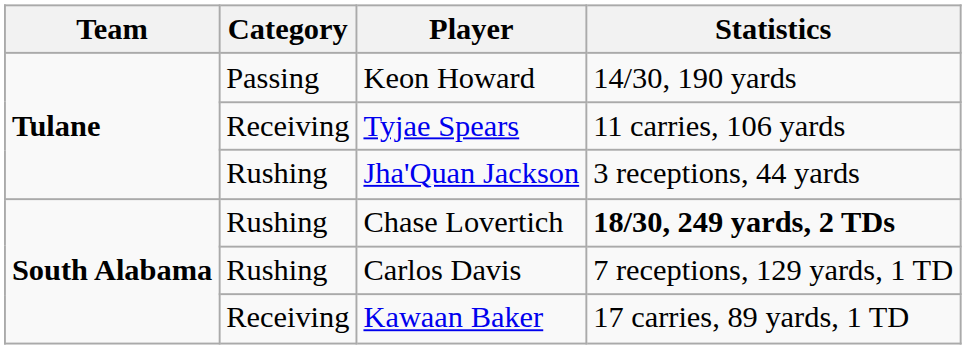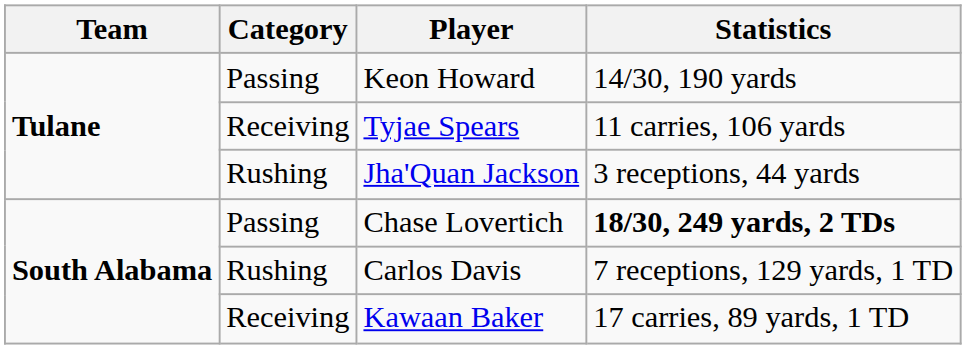(277, 221) Rushing -> (273, 221) Passing
